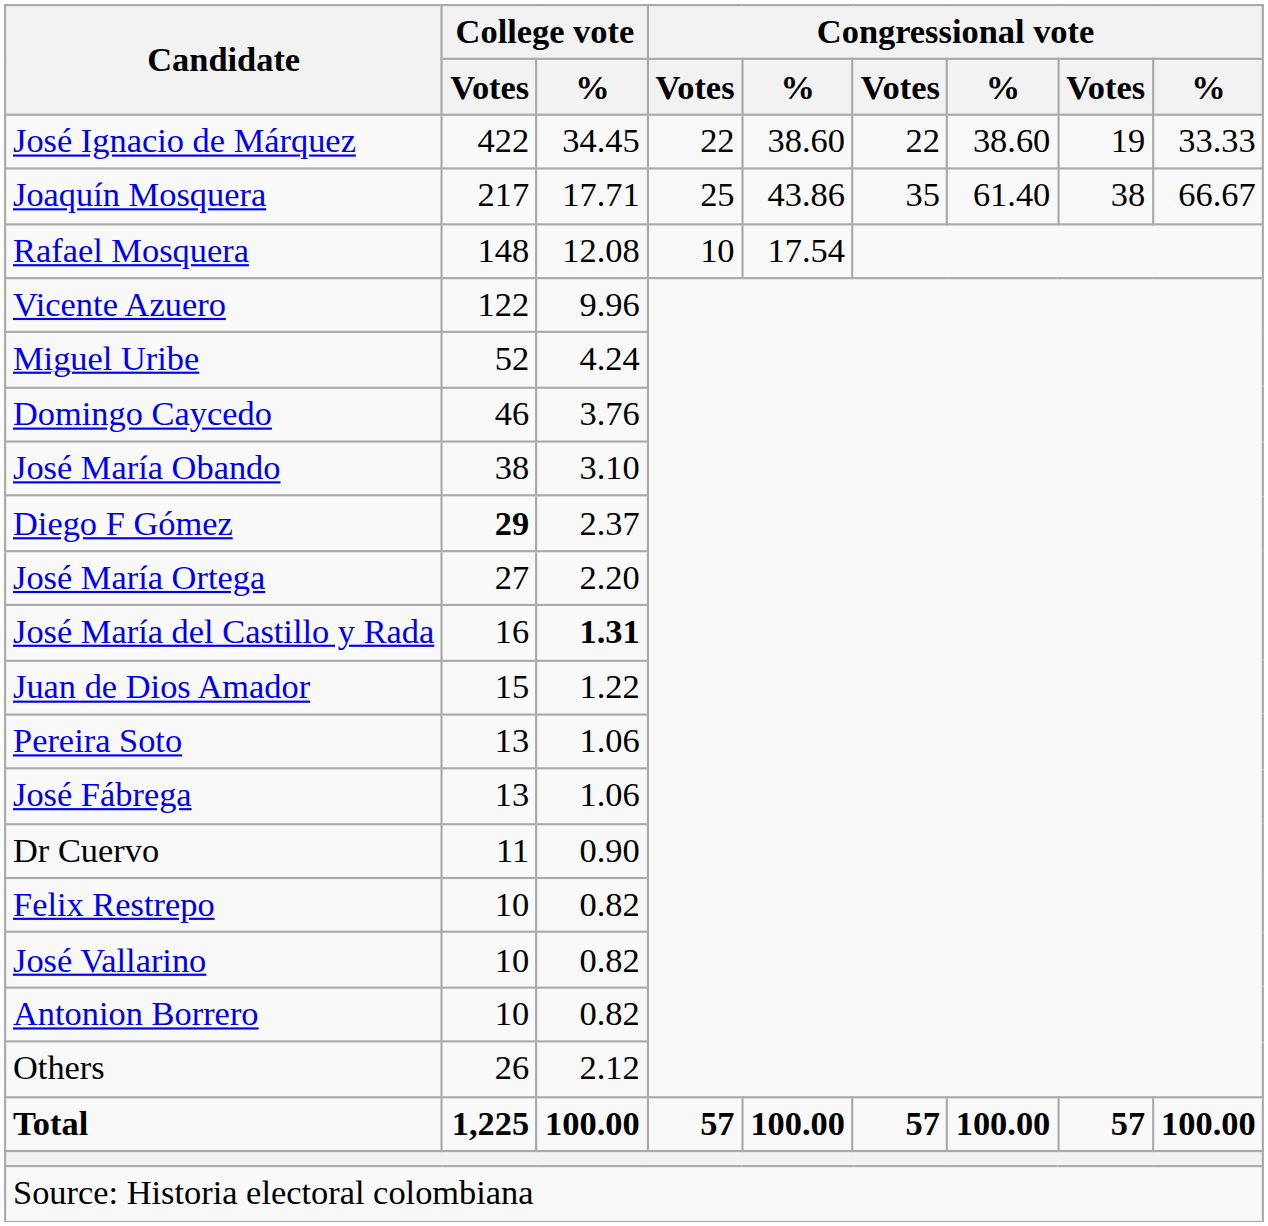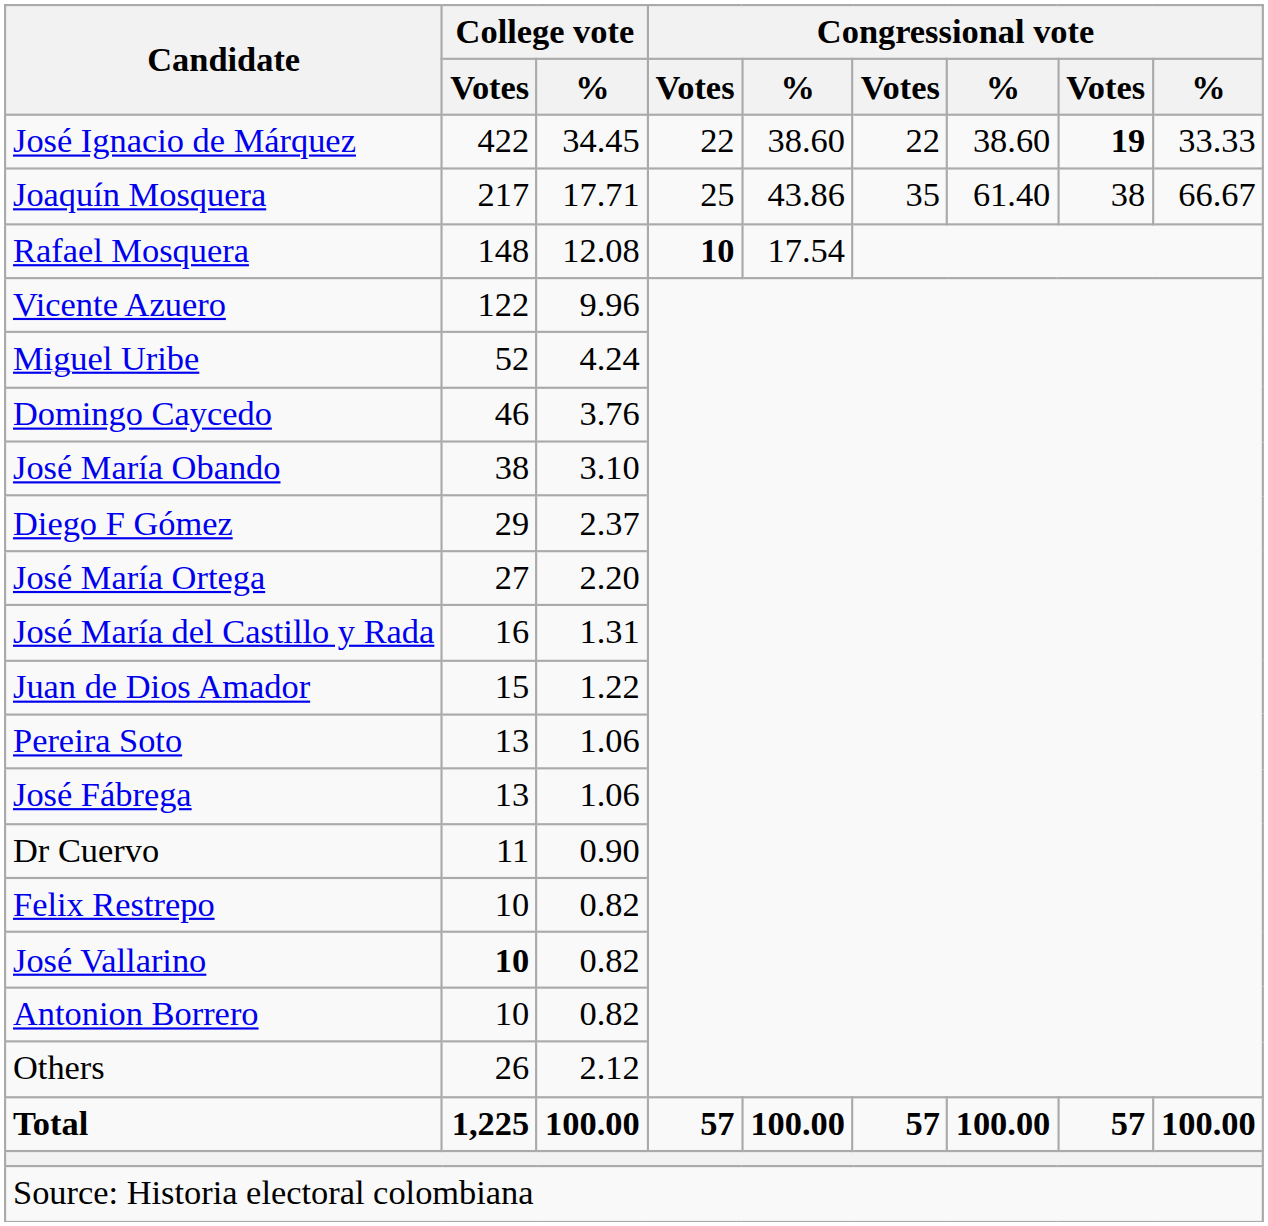(1128, 140) normal -> (1128, 140) bold
(717, 250) normal -> (717, 250) bold
(512, 522) bold -> (512, 522) normal
(610, 631) bold -> (610, 631) normal
(512, 959) normal -> (512, 959) bold
